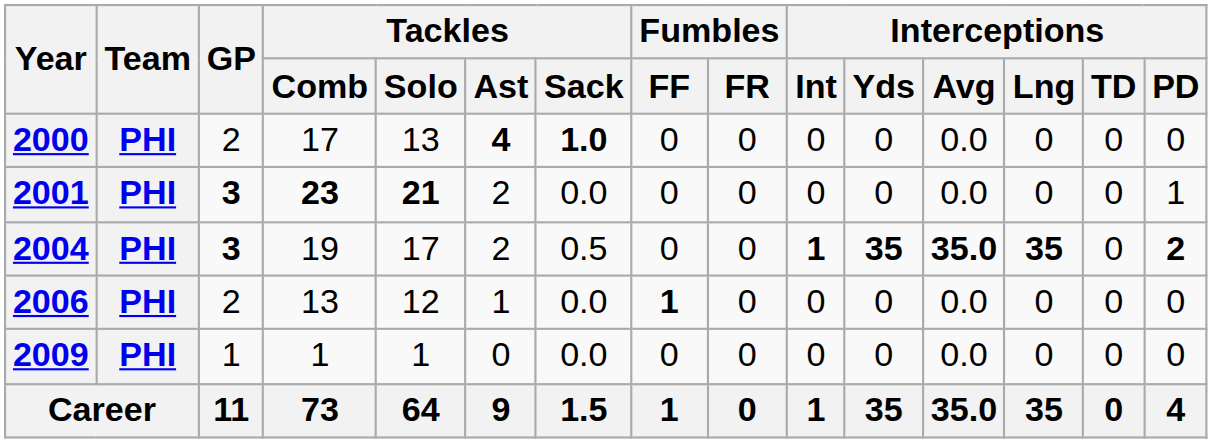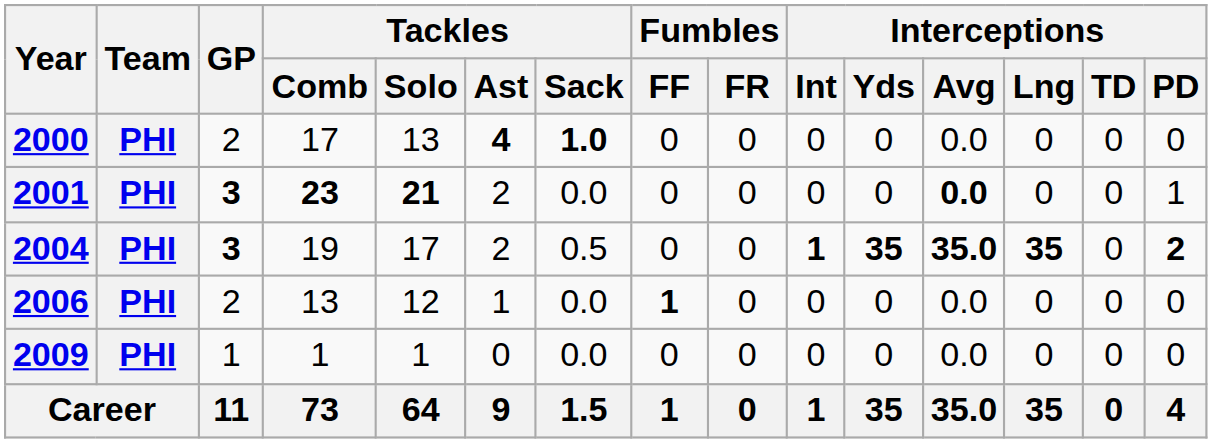(964, 193) normal -> (964, 193) bold
